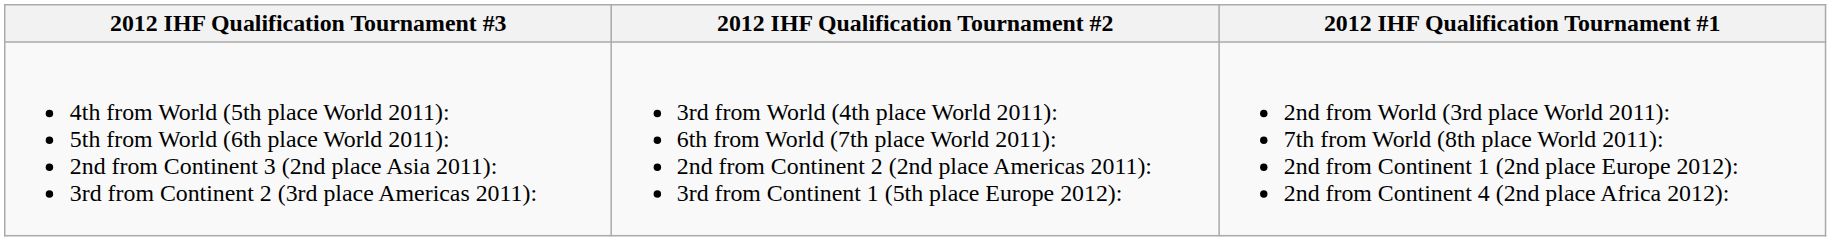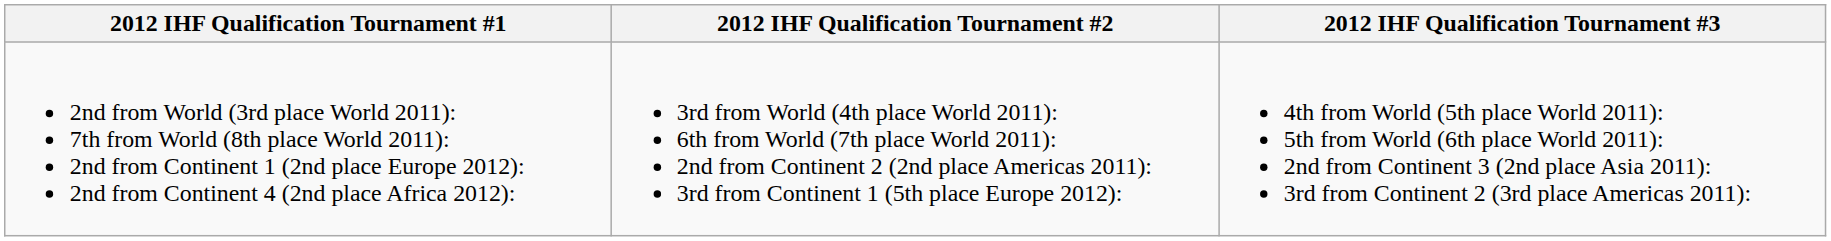columns swapped: (1522, 23) <-> (308, 23)
